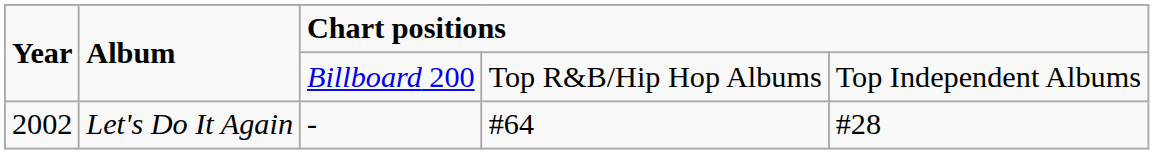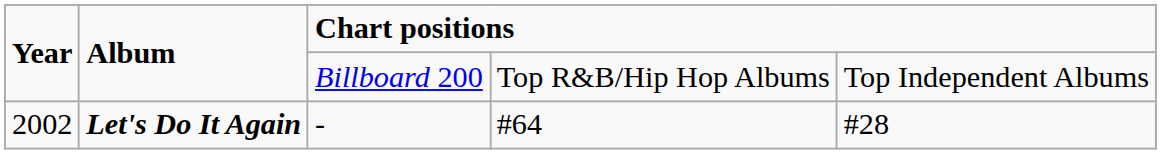(190, 124) normal -> (194, 124) bold
